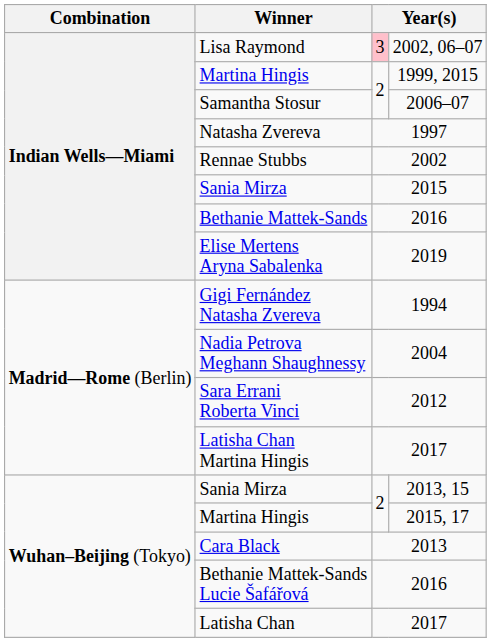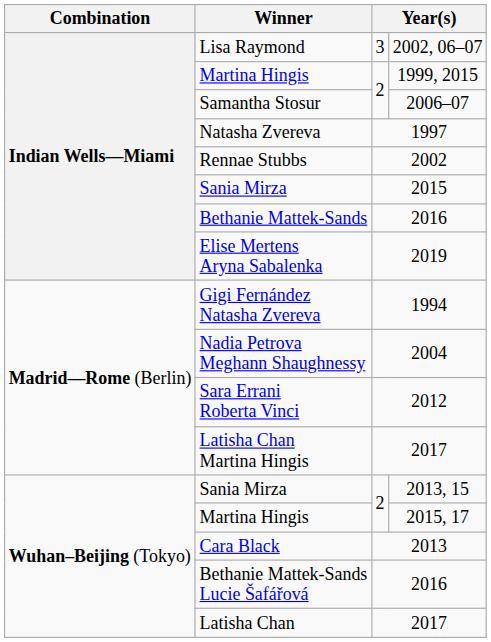(380, 47) pink background -> (380, 47) no background
